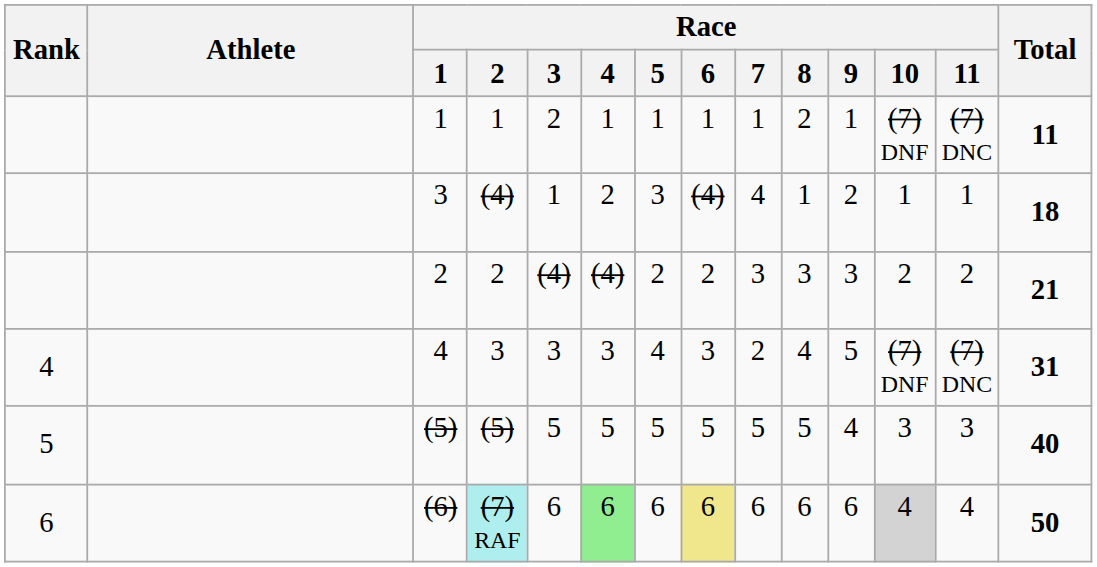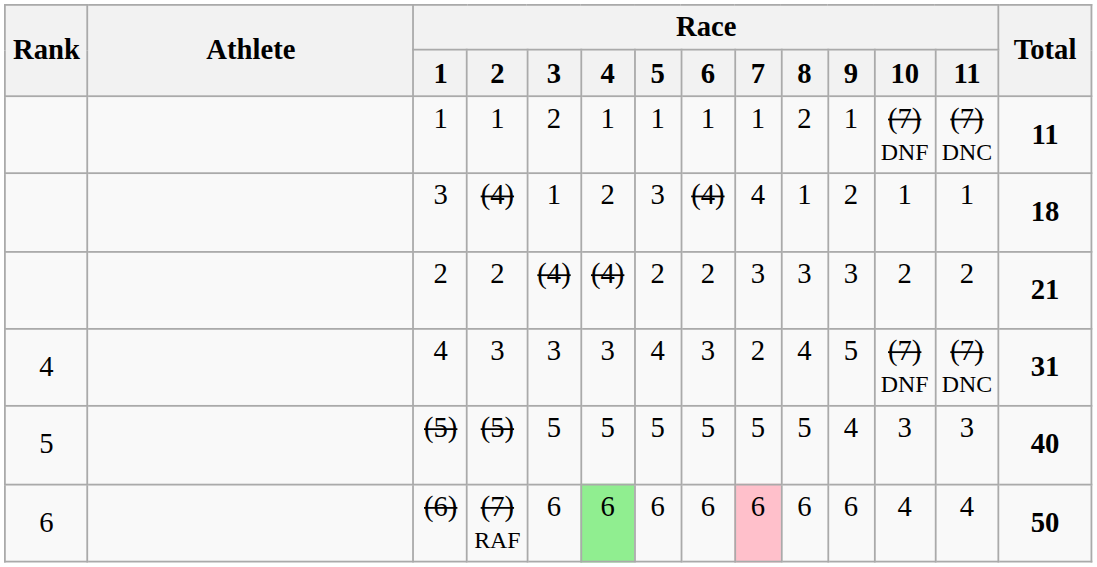(497, 522) paleturquoise background -> (497, 522) no background
(708, 522) khaki background -> (708, 522) no background
(758, 522) no background -> (758, 522) pink background
(905, 522) lightgrey background -> (905, 522) no background
